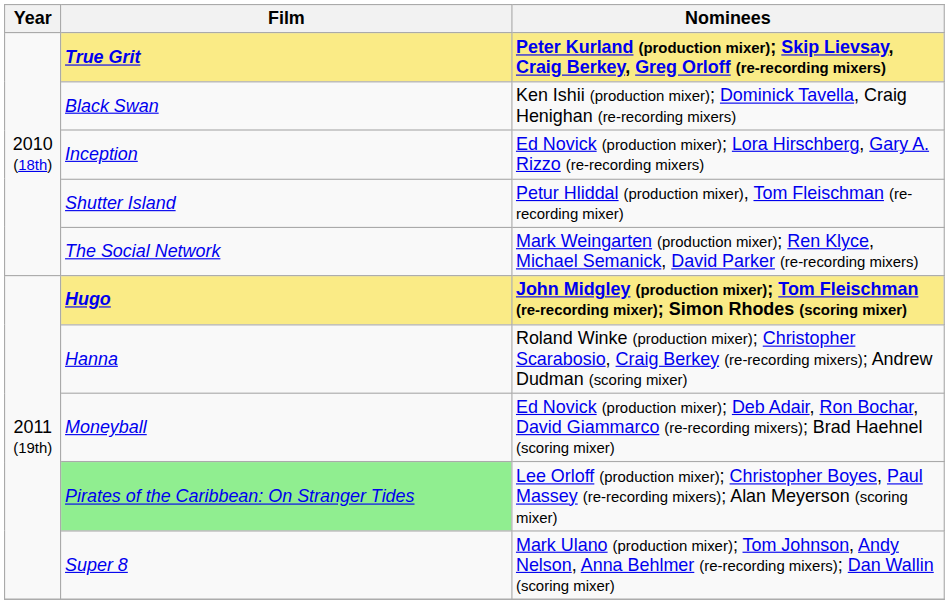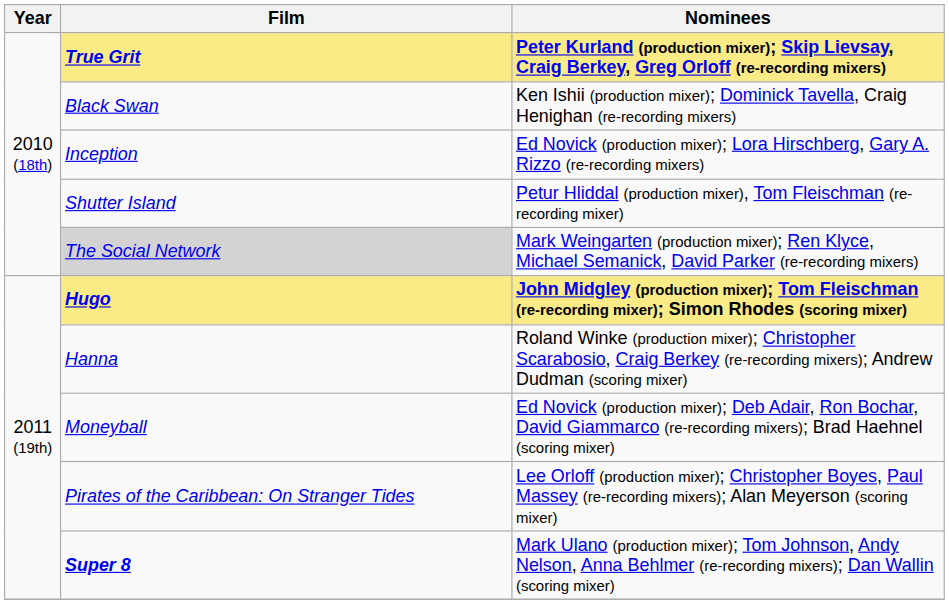(143, 251) no background -> (143, 251) lightgrey background
(240, 496) lightgreen background -> (240, 496) no background
(96, 564) normal -> (98, 564) bold
